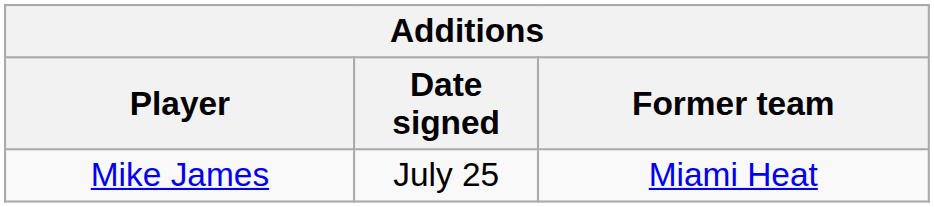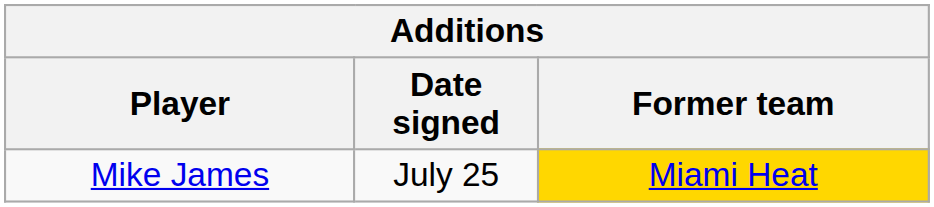(733, 174) no background -> (733, 174) gold background
